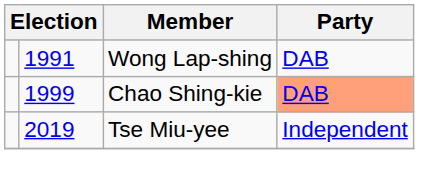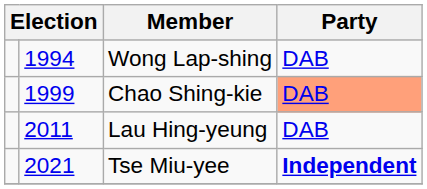(49, 58) 1991 -> (49, 58) 1994
+ row: (188, 129)
(49, 129) 2019 -> (49, 165) 2021
(345, 129) normal -> (349, 165) bold
